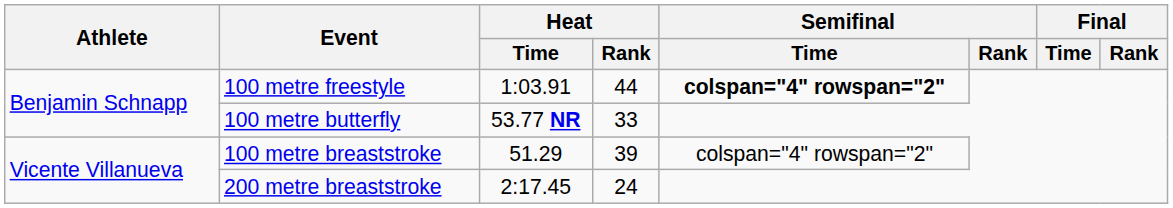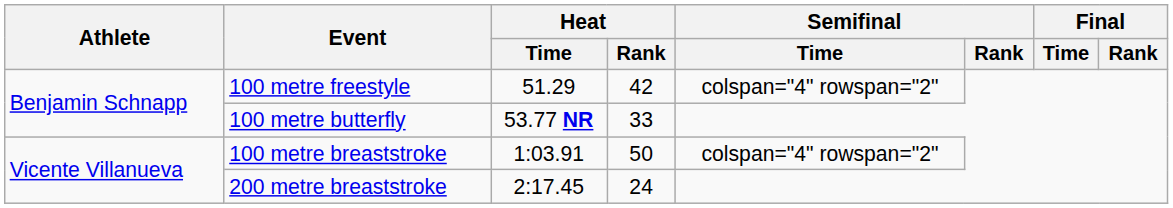(536, 87) 1:03.91 -> (549, 87) 51.29
(626, 87) 44 -> (641, 87) 42
(814, 87) bold -> (820, 87) normal
(536, 154) 51.29 -> (549, 154) 1:03.91
(626, 154) 39 -> (641, 154) 50
